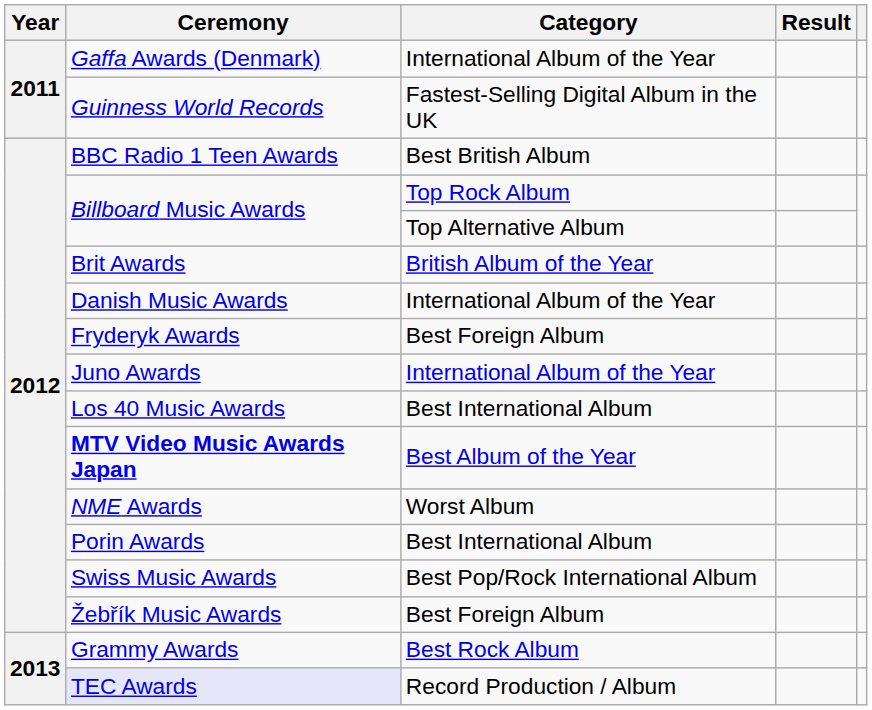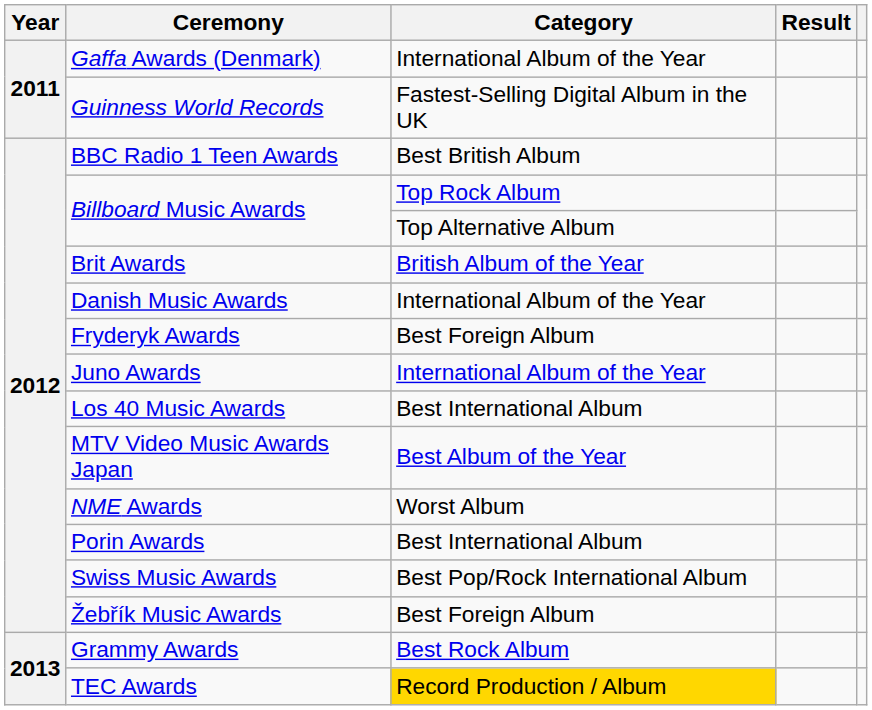(208, 457) bold -> (200, 457) normal
(134, 686) lavender background -> (134, 686) no background
(541, 686) no background -> (531, 686) gold background
